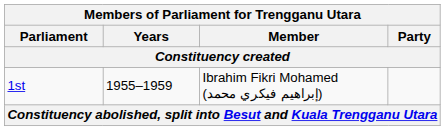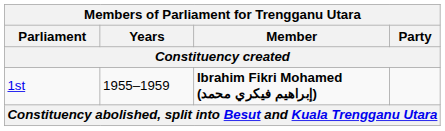(270, 86) normal -> (270, 86) bold
